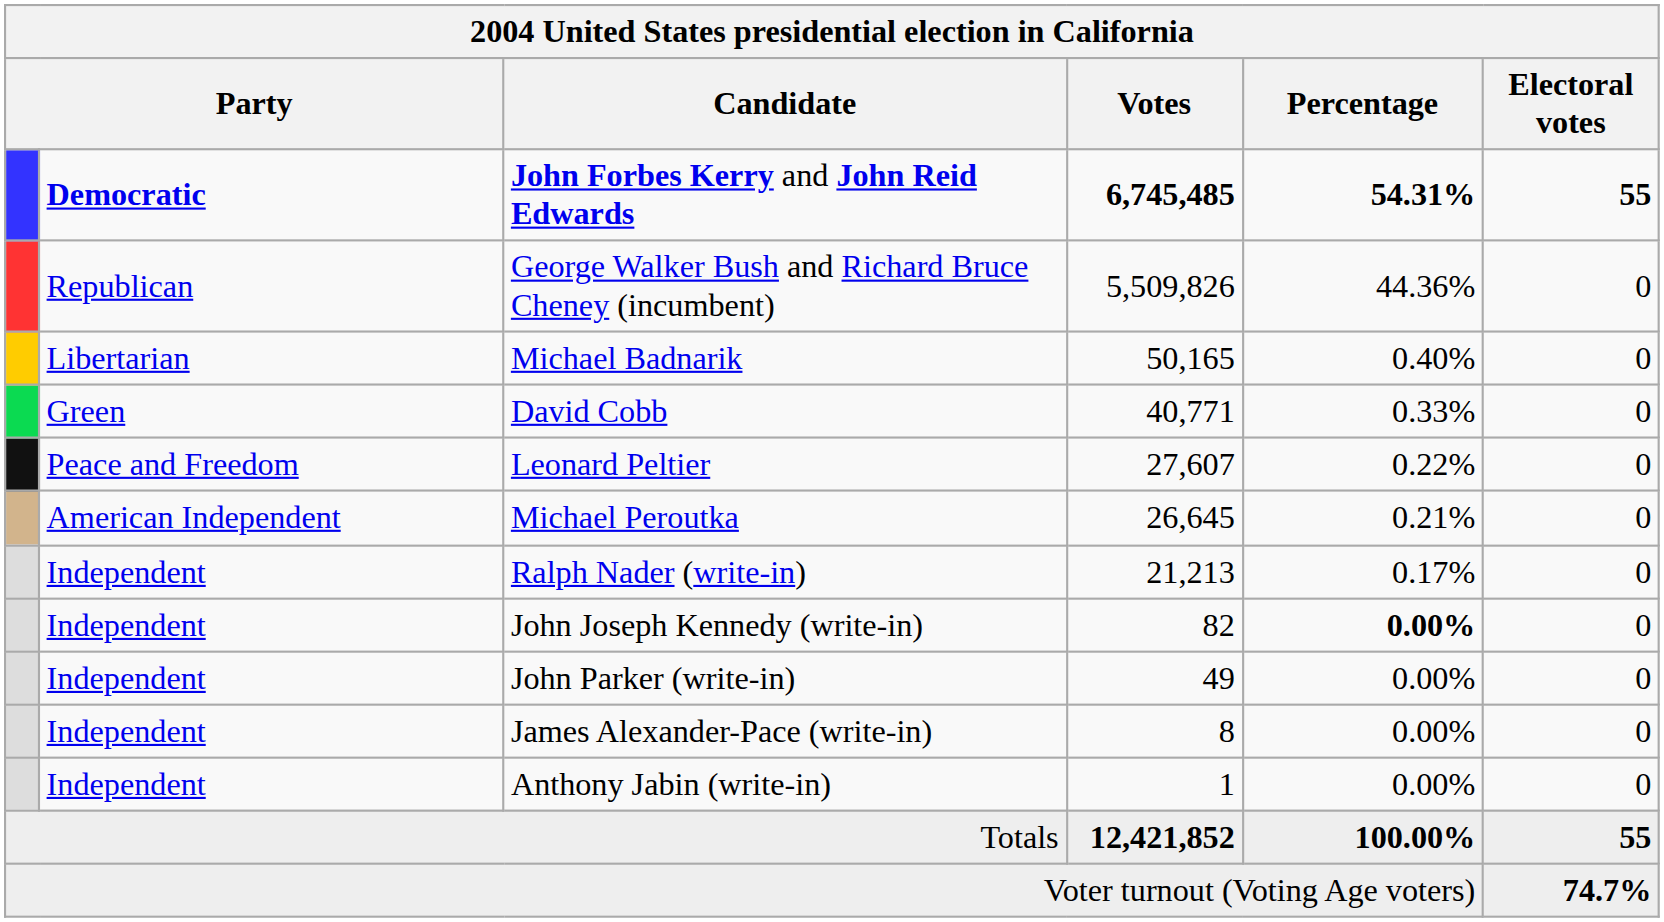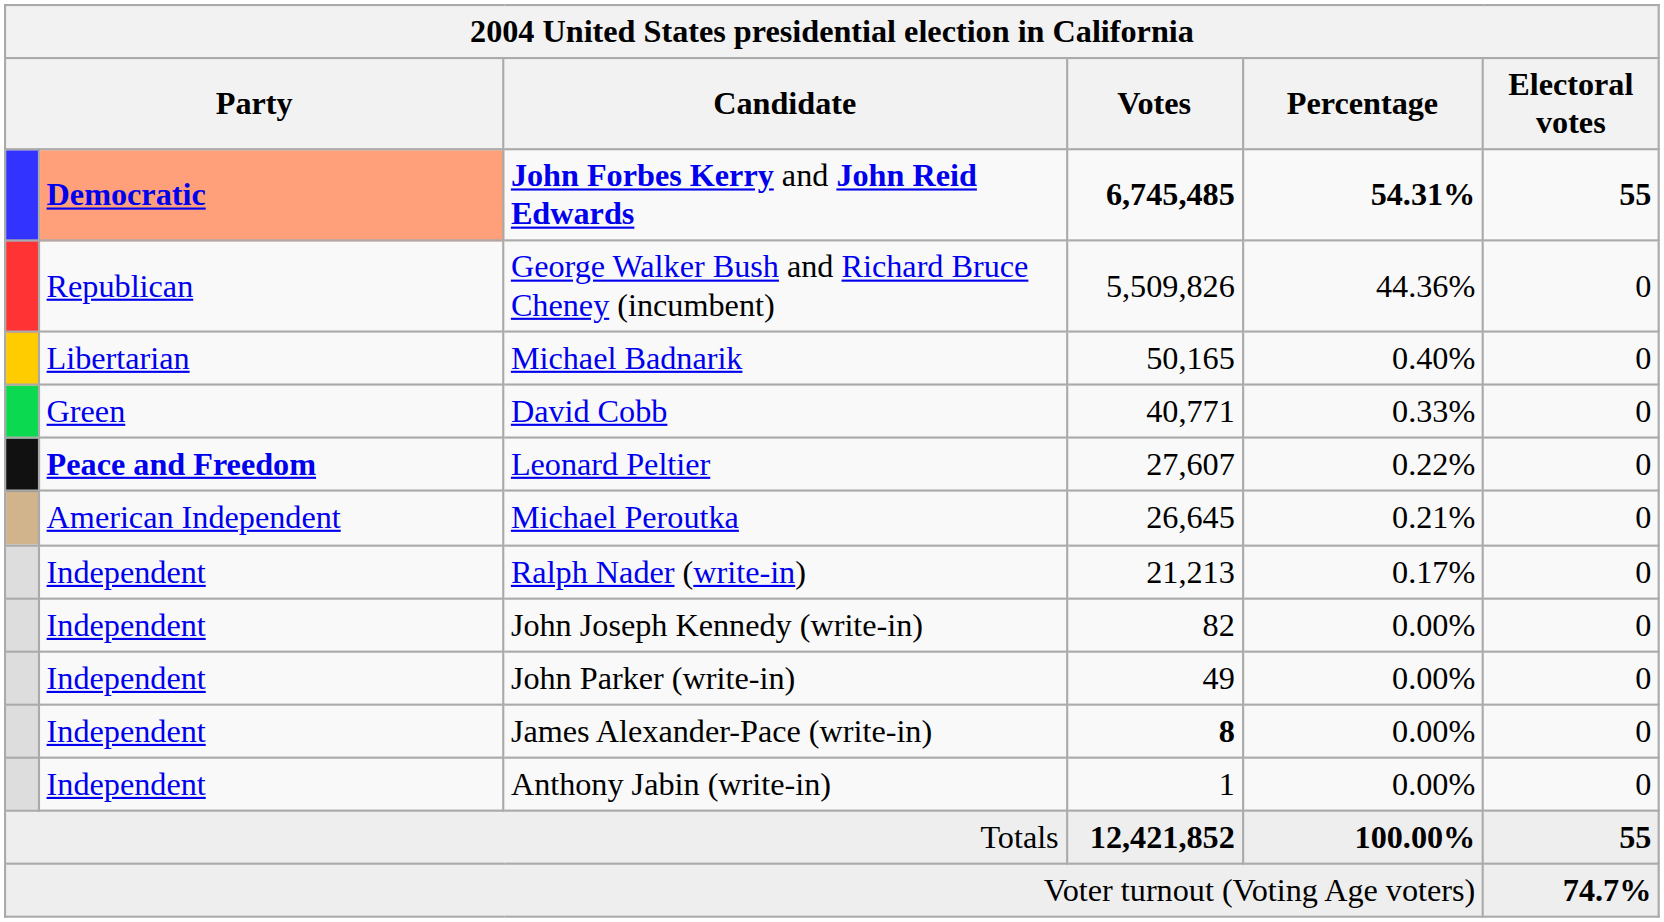(126, 194) no background -> (126, 194) lightsalmon background
(173, 464) normal -> (181, 464) bold
(1431, 623) bold -> (1434, 623) normal
(1227, 730) normal -> (1227, 730) bold
